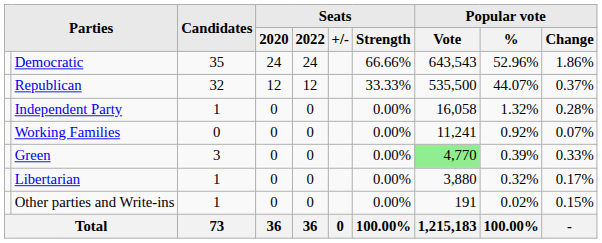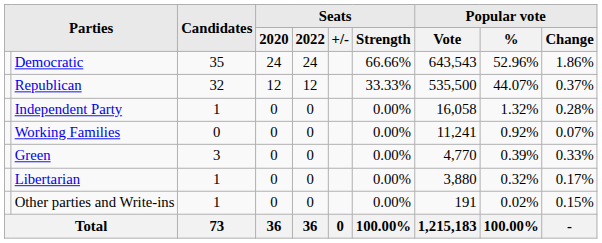(460, 156) lightgreen background -> (460, 156) no background
